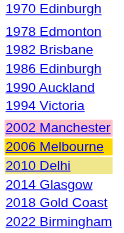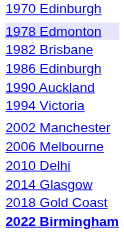(54, 31) no background -> (54, 31) lavender background
(58, 128) pink background -> (58, 128) no background
(55, 146) gold background -> (55, 146) no background
(38, 165) khaki background -> (38, 165) no background
(59, 221) normal -> (62, 221) bold
